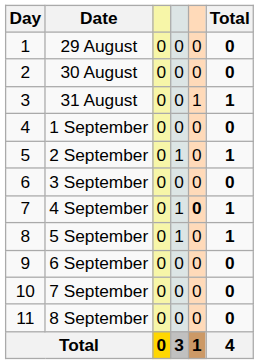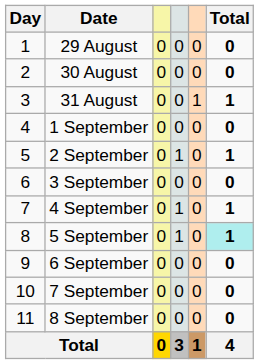(197, 209) bold -> (197, 209) normal
(230, 236) no background -> (230, 236) paleturquoise background
